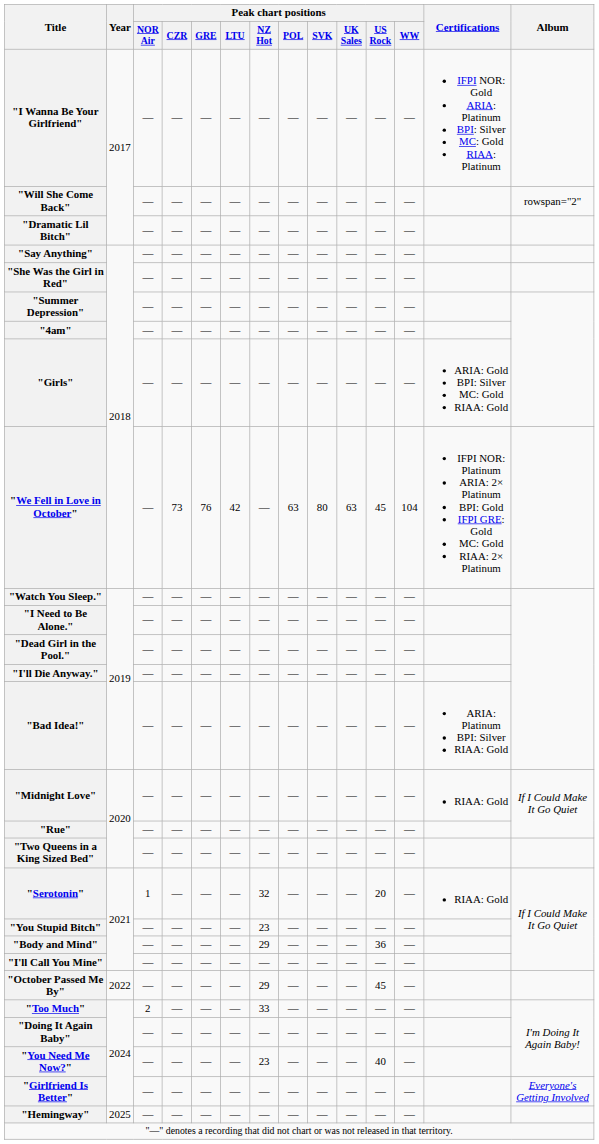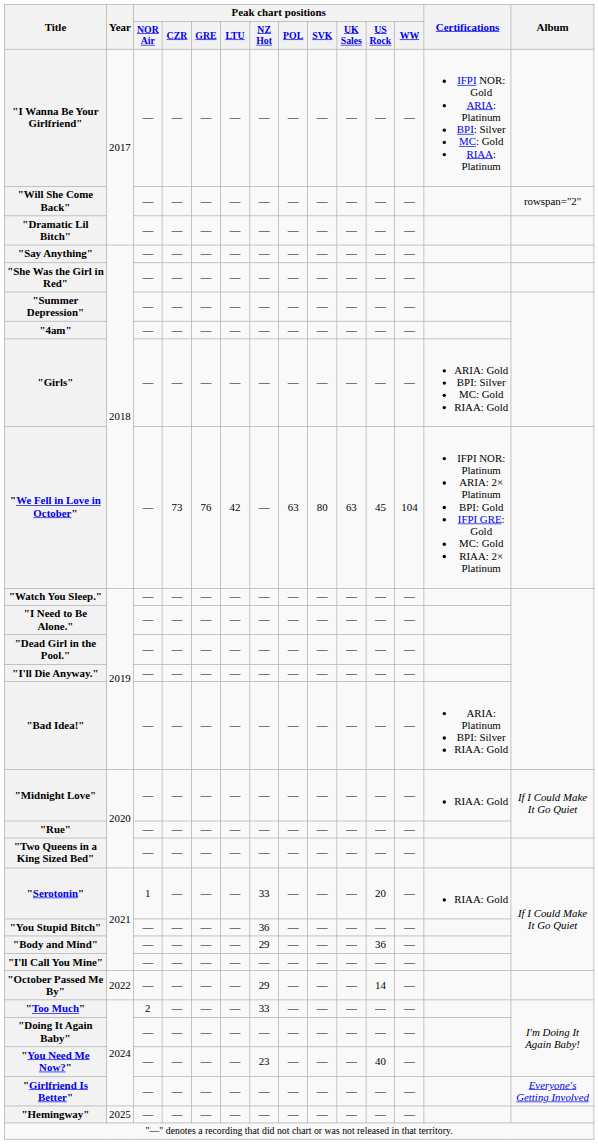(264, 893) 32 -> (264, 893) 33
(264, 927) 23 -> (264, 927) 36
(380, 985) 45 -> (380, 985) 14
